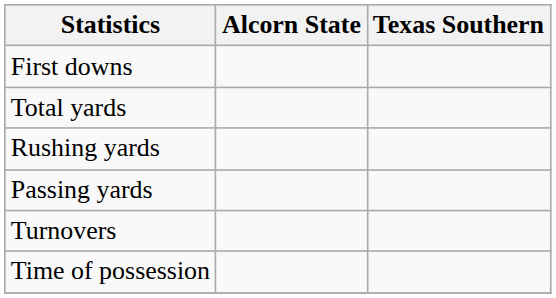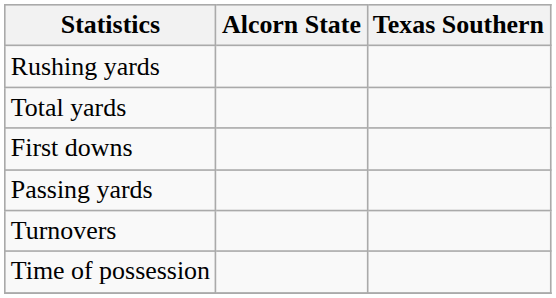rows swapped: (72, 66) <-> (85, 148)
